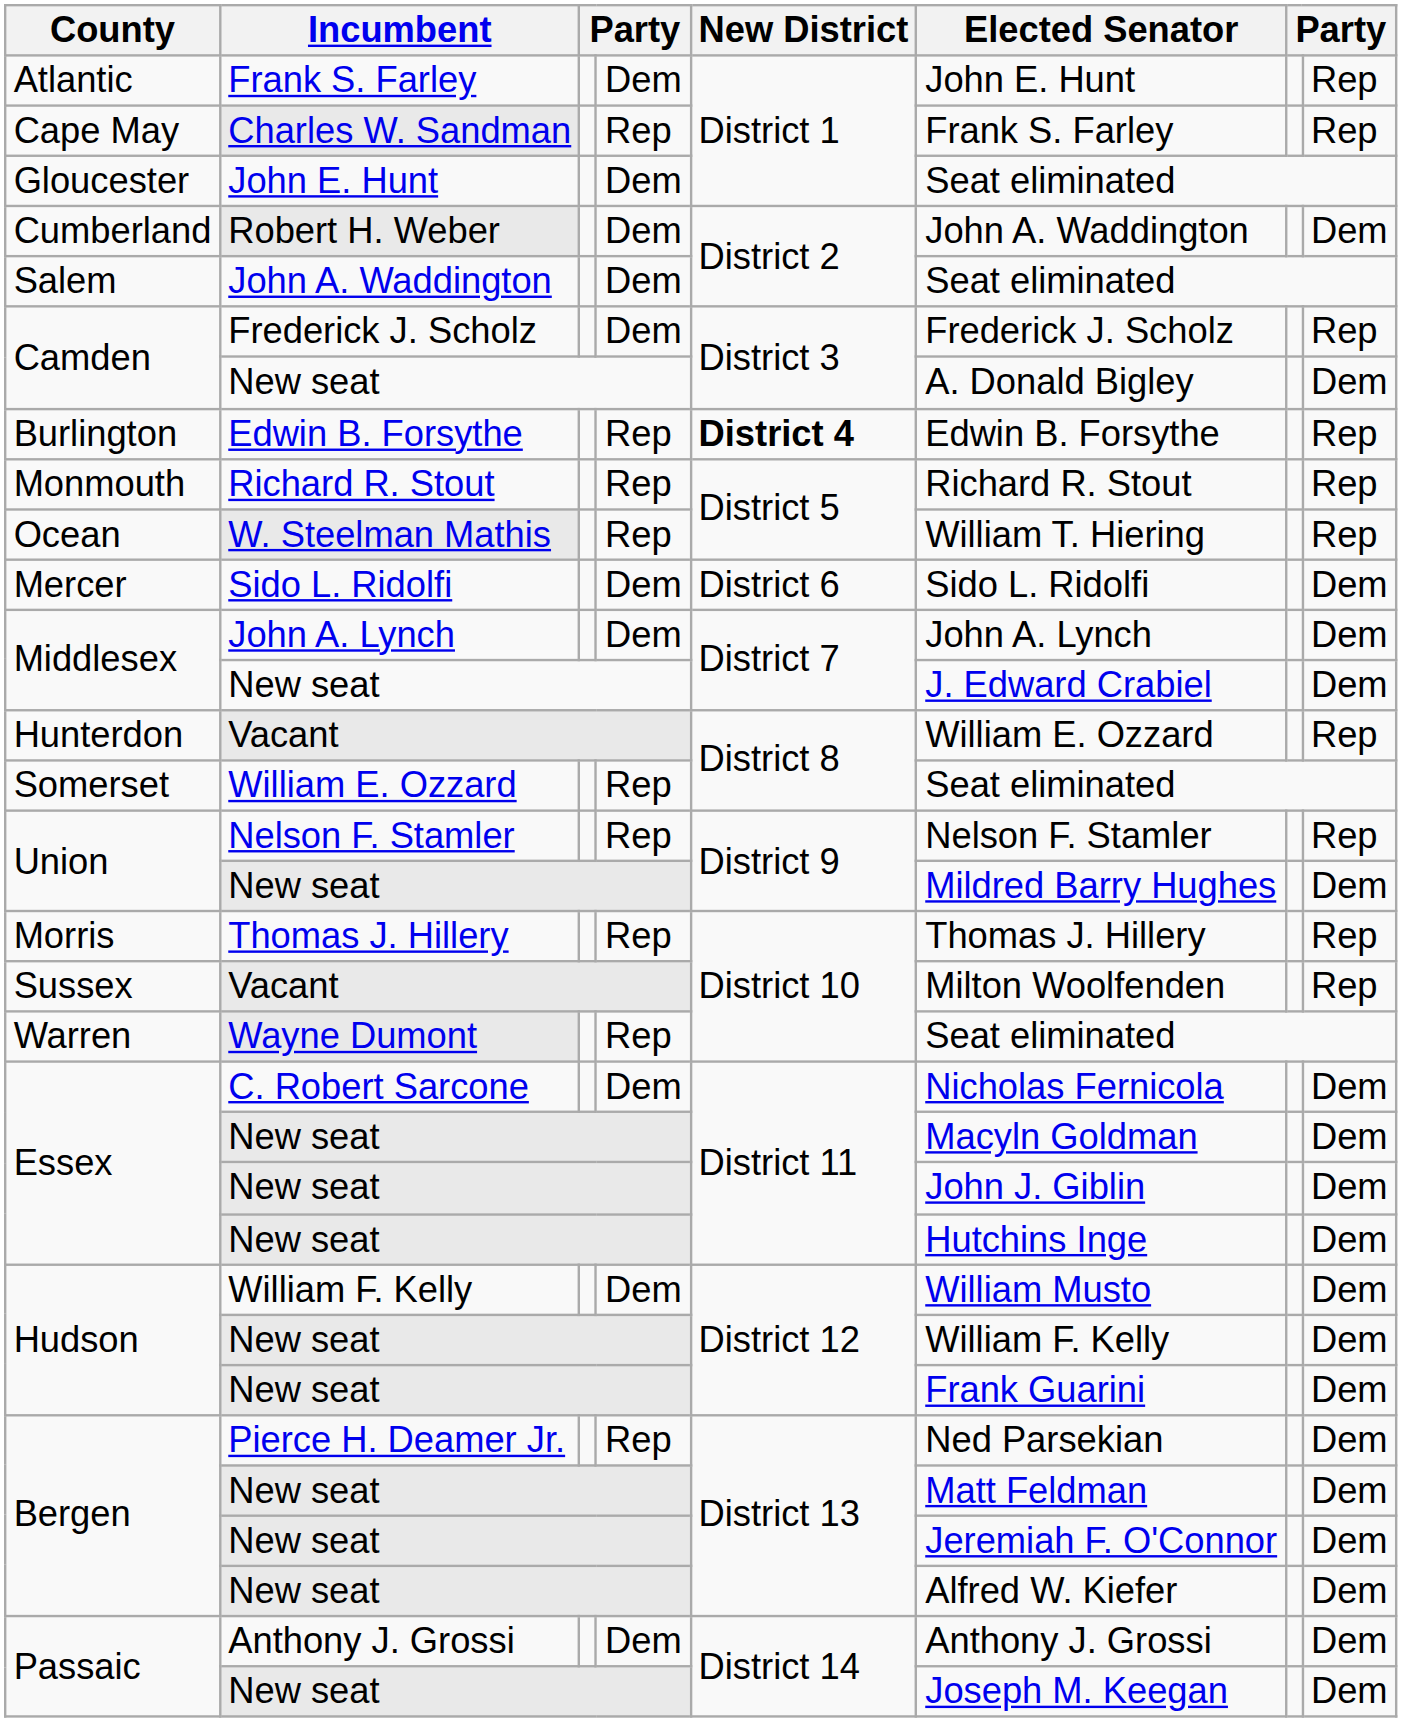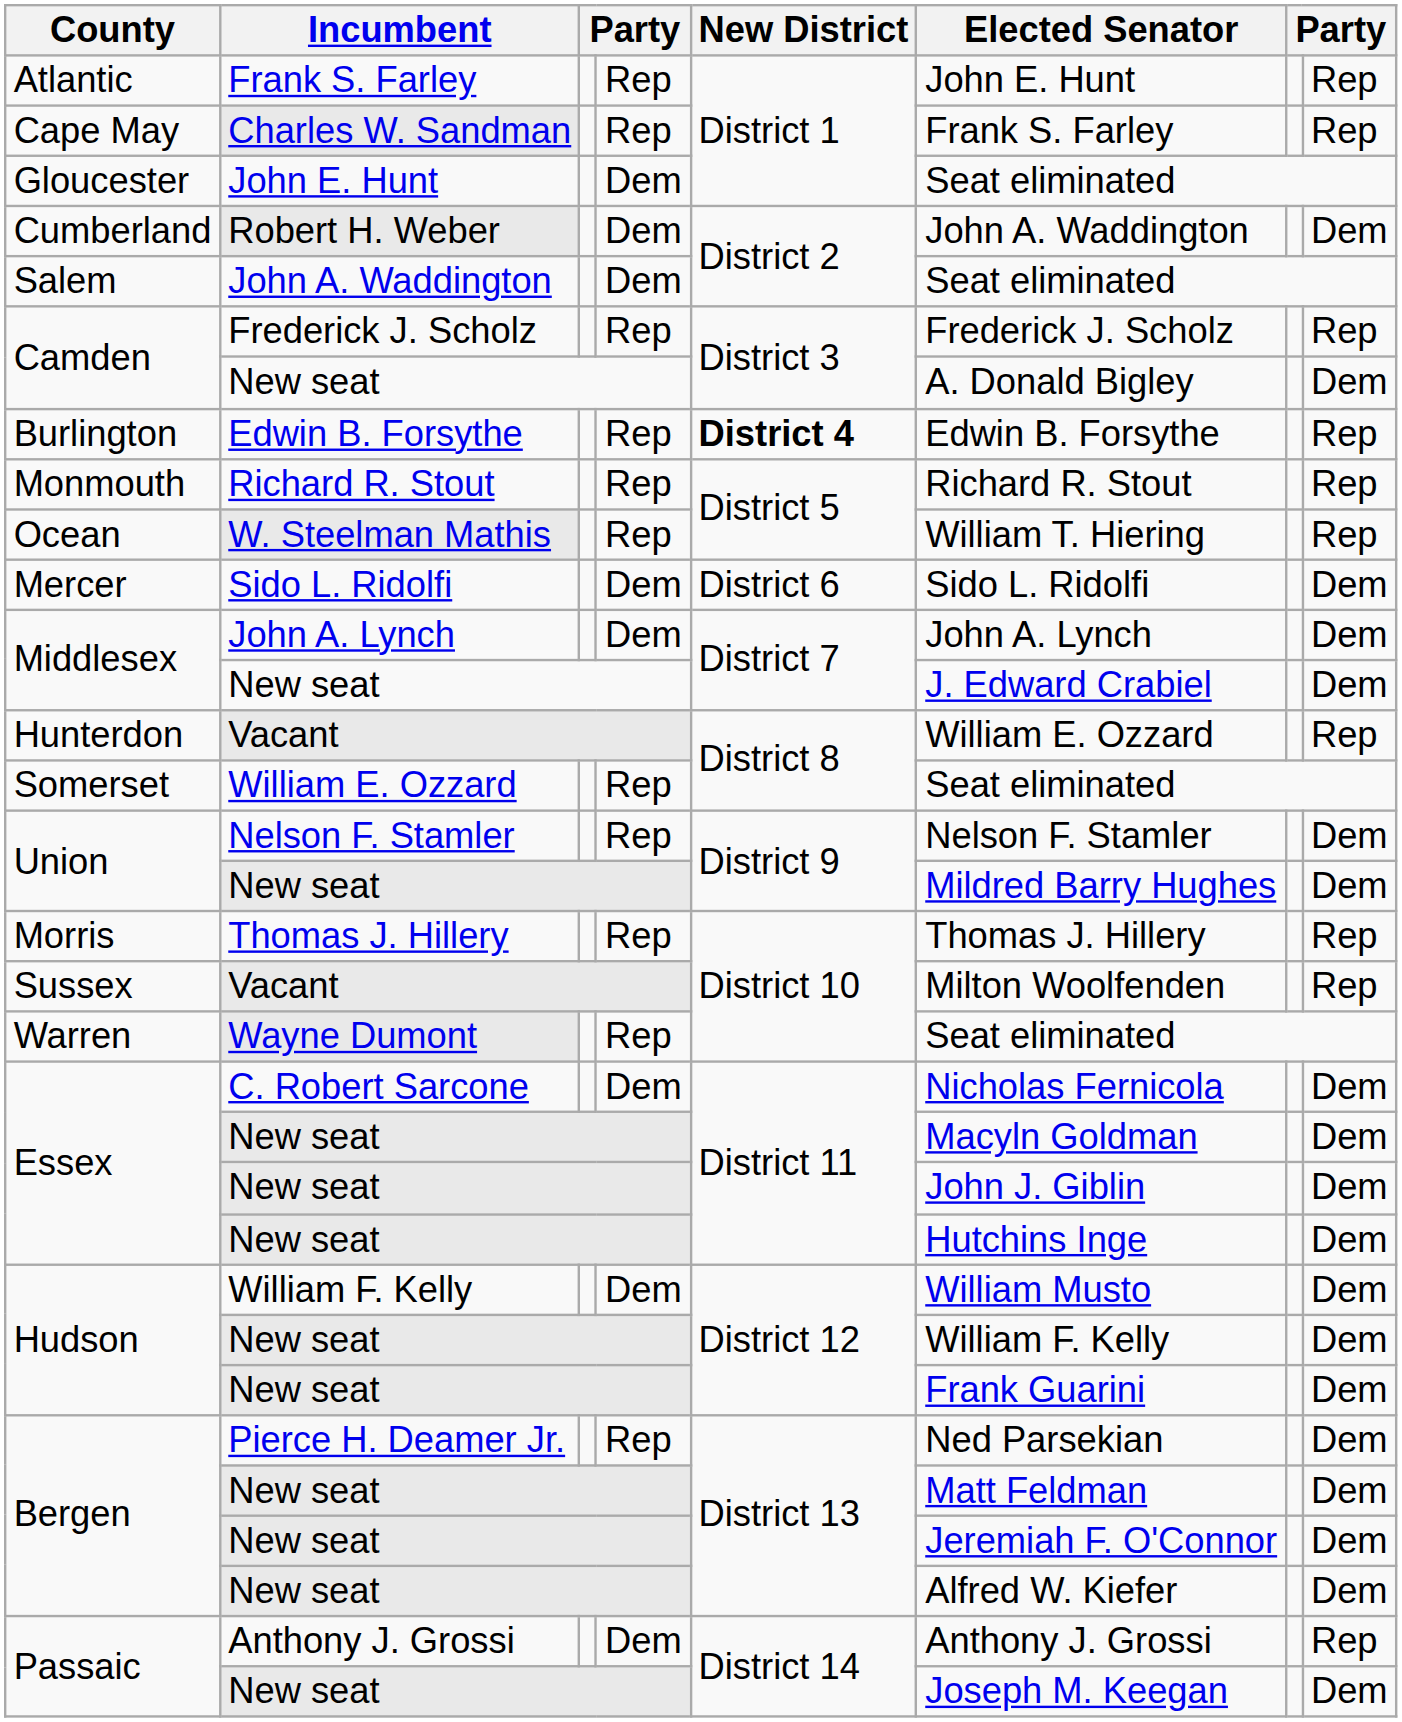(643, 80) Dem -> (638, 80) Rep
(643, 331) Dem -> (638, 331) Rep
(1344, 835) Rep -> (1349, 835) Dem
(1349, 1640) Dem -> (1344, 1640) Rep
